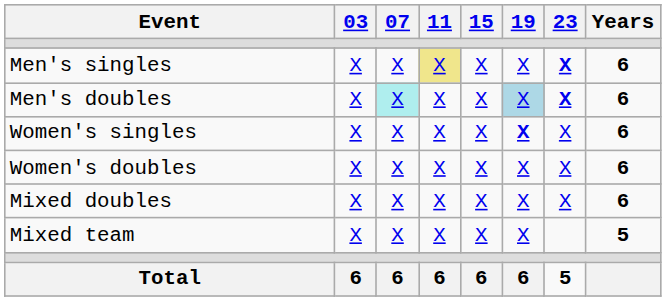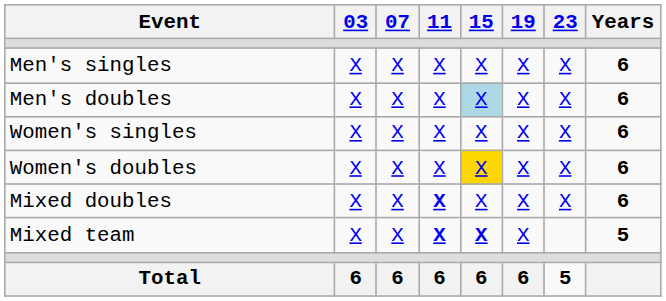(439, 66) khaki background -> (439, 66) no background
(565, 66) bold -> (565, 66) normal
(398, 99) paleturquoise background -> (398, 99) no background
(481, 99) no background -> (481, 99) lightblue background
(523, 99) lightblue background -> (523, 99) no background
(565, 99) bold -> (565, 99) normal
(523, 133) bold -> (523, 133) normal
(481, 167) no background -> (481, 167) gold background
(439, 201) normal -> (439, 201) bold
(439, 235) normal -> (439, 235) bold
(481, 235) normal -> (481, 235) bold
